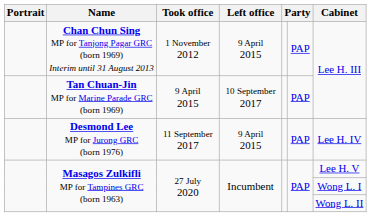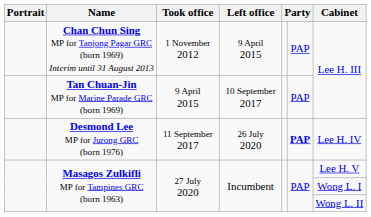(251, 140) 9 April 2015 -> (251, 140) 26 July 2020
(300, 139) normal -> (300, 139) bold
